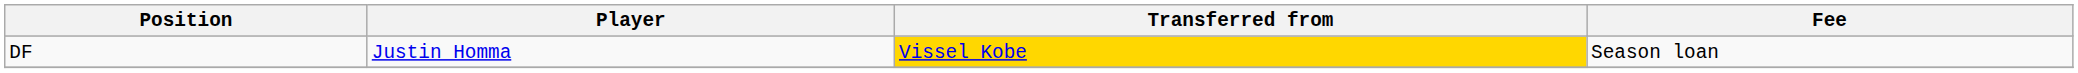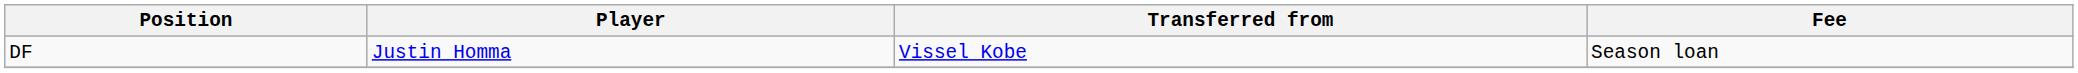(963, 52) gold background -> (963, 52) no background
